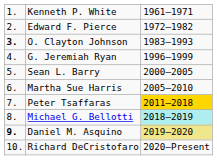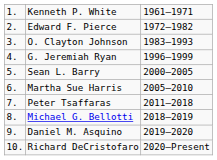(12, 42) bold -> (12, 42) normal
(168, 102) gold background -> (168, 102) no background
(168, 117) paleturquoise background -> (168, 117) no background
(12, 132) bold -> (12, 132) normal
(168, 132) khaki background -> (168, 132) no background
